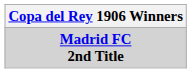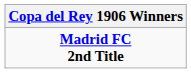(96, 47) lightgrey background -> (96, 47) no background
